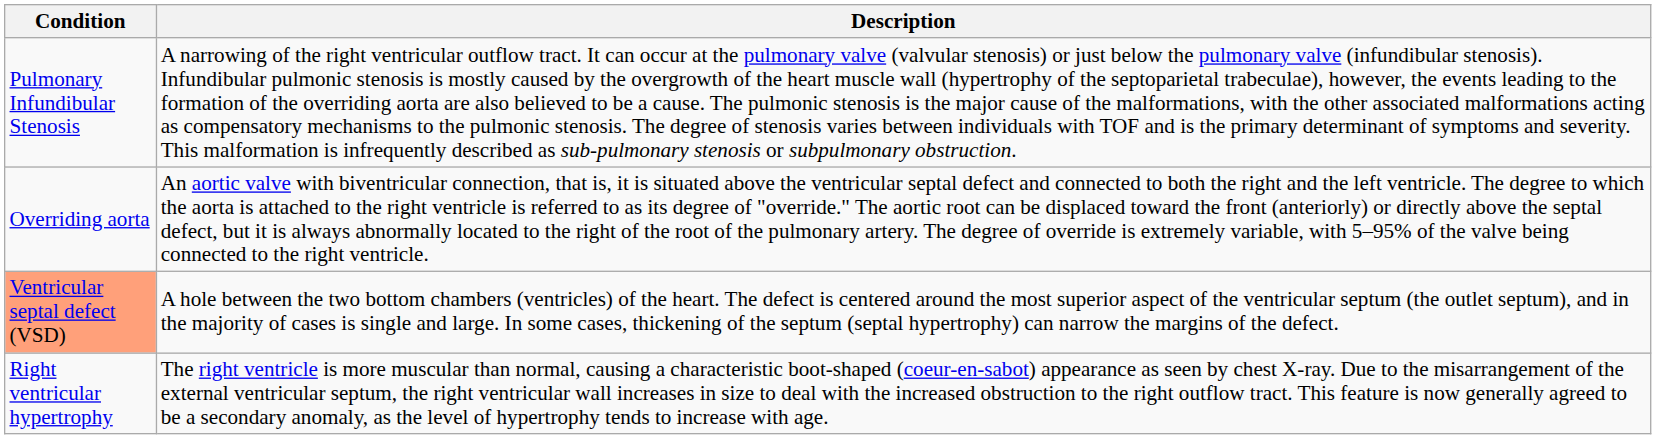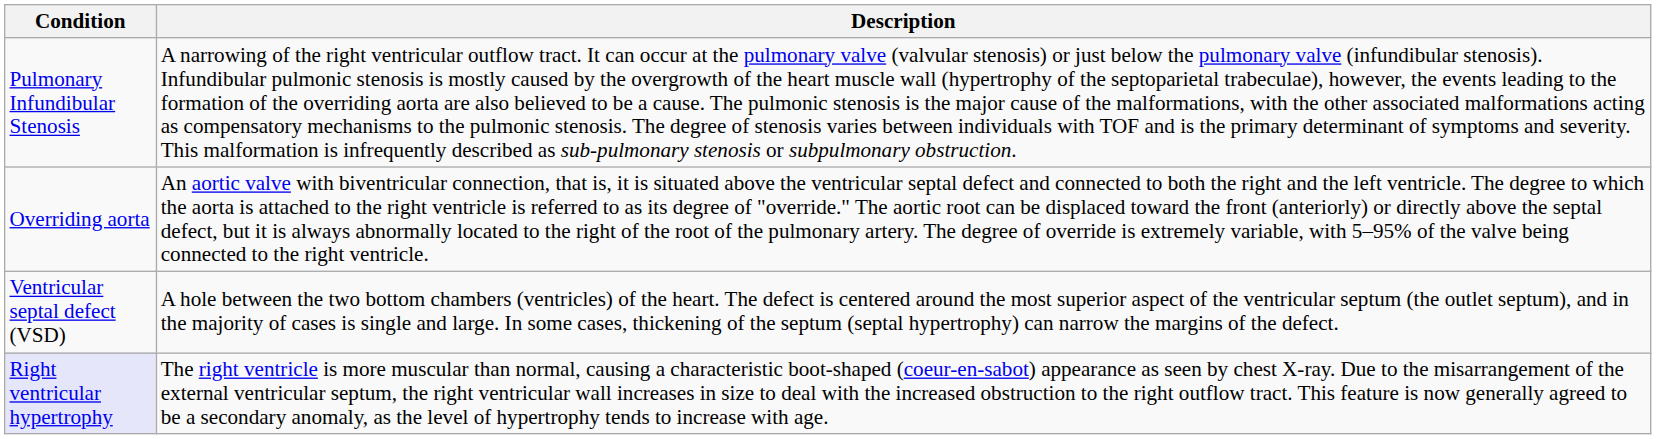(63, 311) lightsalmon background -> (63, 311) no background
(61, 392) no background -> (61, 392) lavender background
